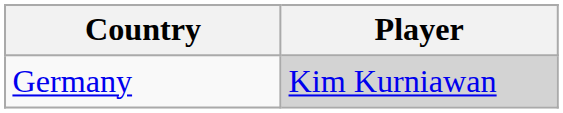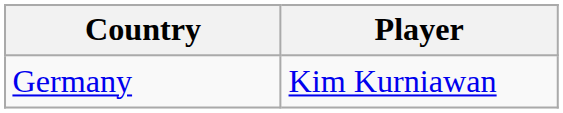(393, 81) lightgrey background -> (393, 81) no background
